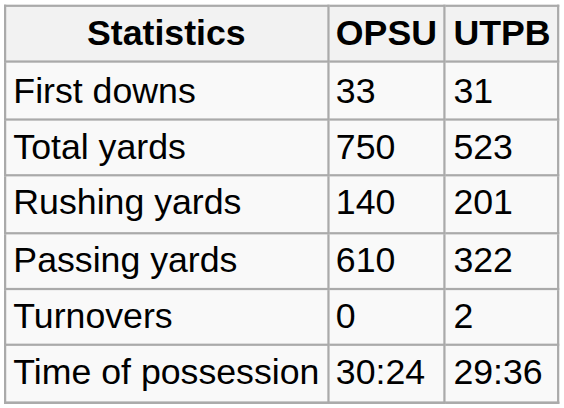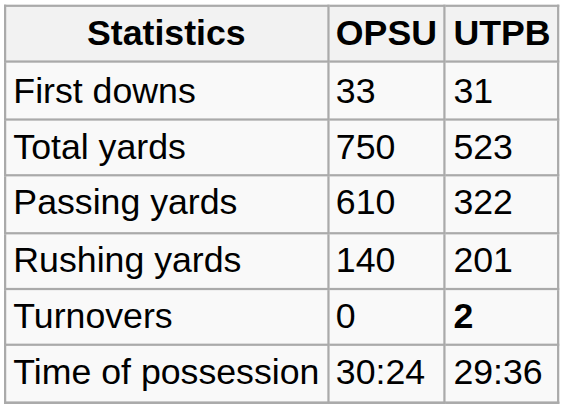rows swapped: (127, 203) <-> (125, 259)
(463, 316) normal -> (463, 316) bold
